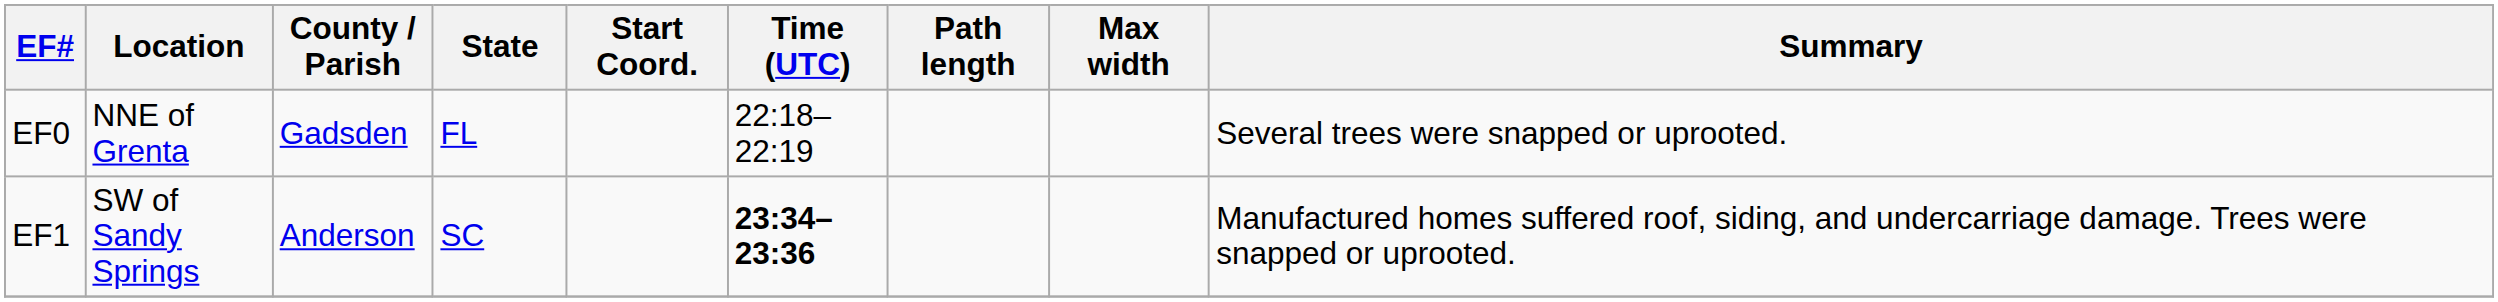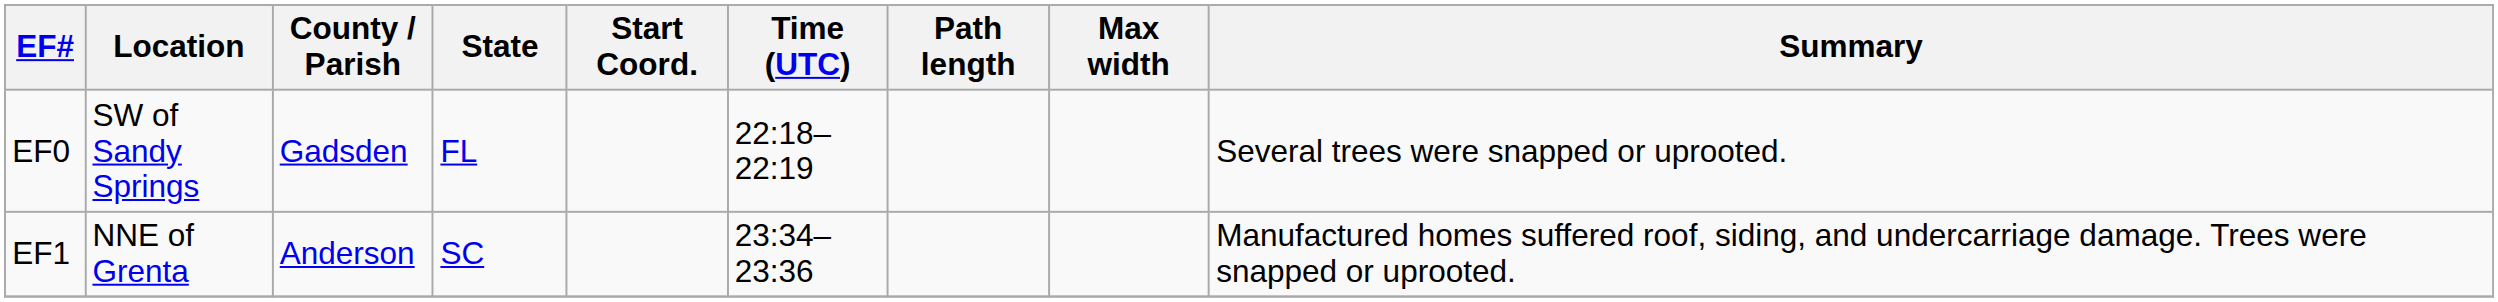(143, 132) NNE of Grenta -> (146, 150) SW of Sandy Springs
(146, 235) SW of Sandy Springs -> (143, 253) NNE of Grenta
(784, 235) bold -> (783, 253) normal
